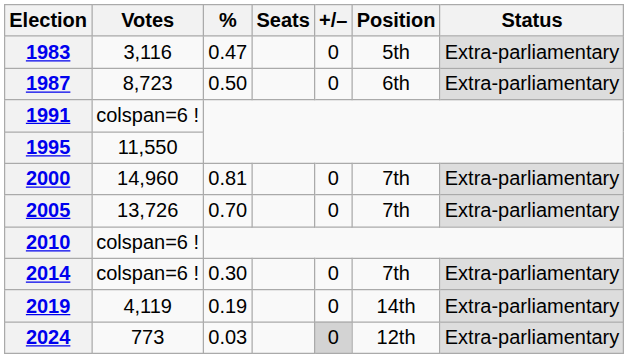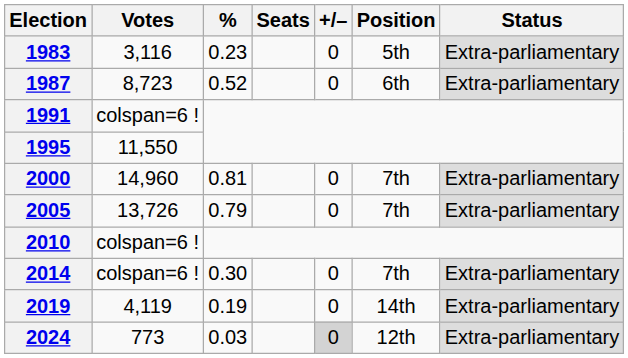(228, 52) 0.47 -> (228, 52) 0.23
(228, 83) 0.50 -> (228, 83) 0.52
(228, 210) 0.70 -> (228, 210) 0.79
